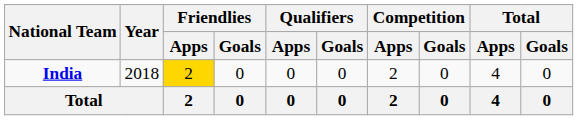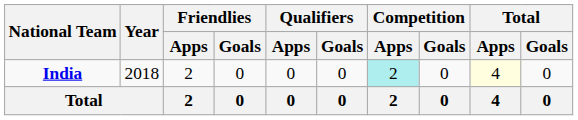(189, 73) gold background -> (189, 73) no background
(393, 73) no background -> (393, 73) paleturquoise background
(496, 73) no background -> (496, 73) lightyellow background
